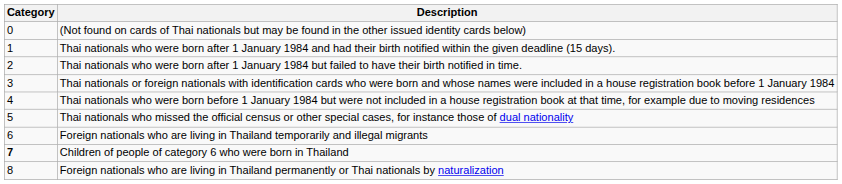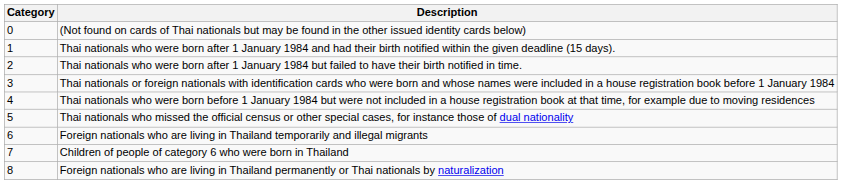(10, 153) bold -> (10, 153) normal
